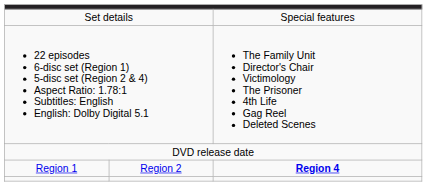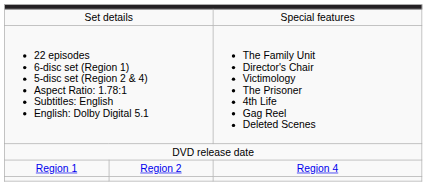(318, 168) bold -> (318, 168) normal
